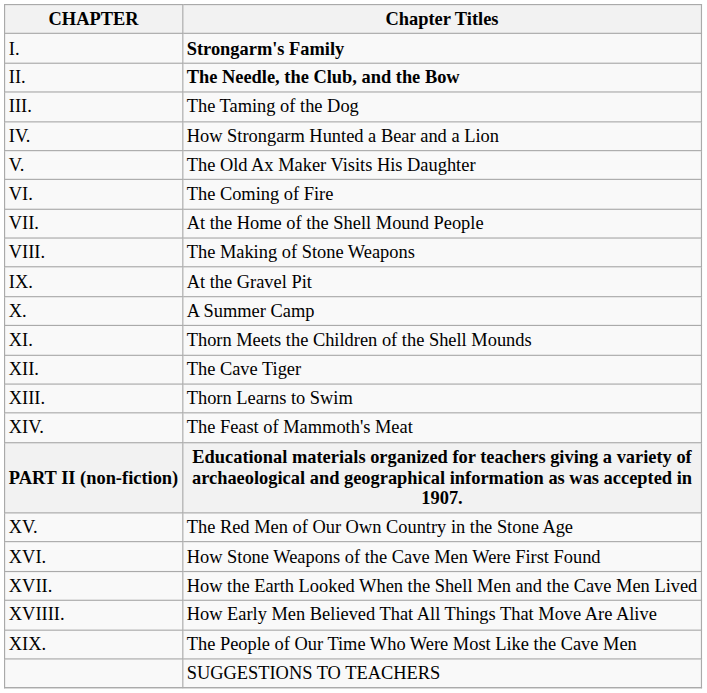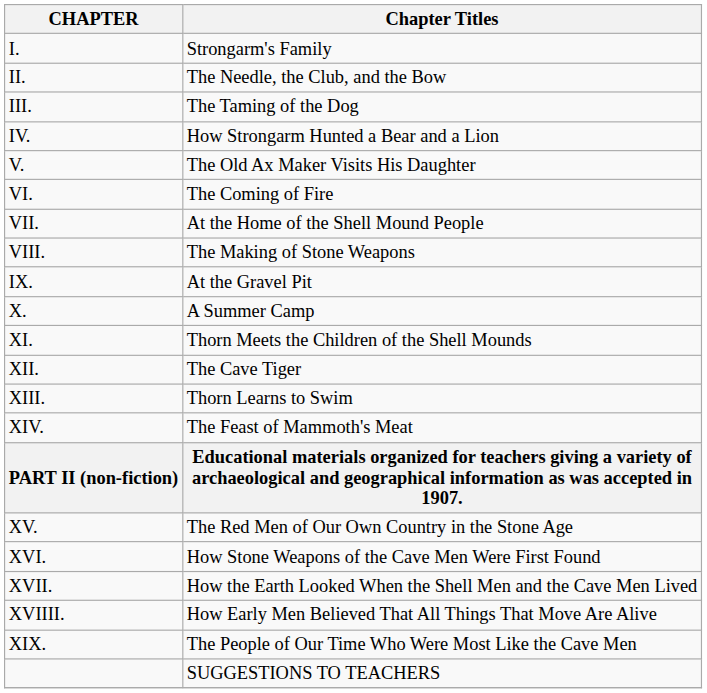(265, 48) bold -> (259, 48) normal
(323, 77) bold -> (316, 77) normal
